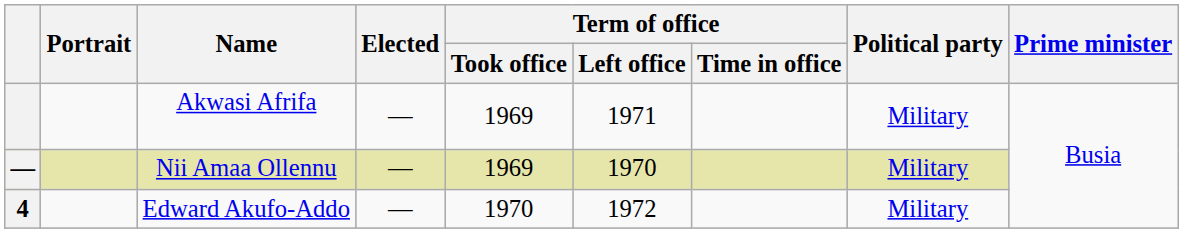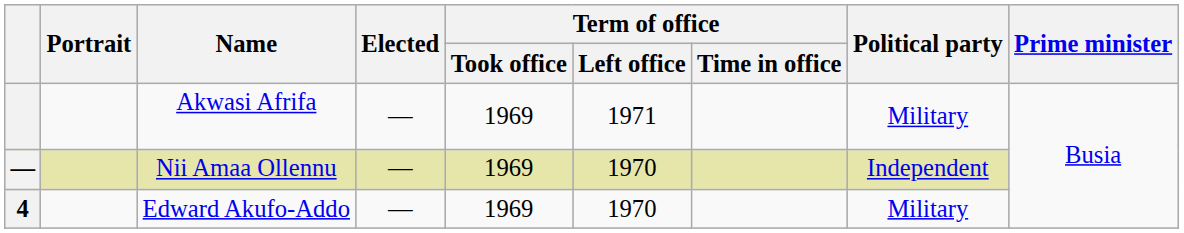(928, 168) Military -> (928, 168) Independent
(509, 208) 1970 -> (509, 208) 1969
(632, 208) 1972 -> (632, 208) 1970
